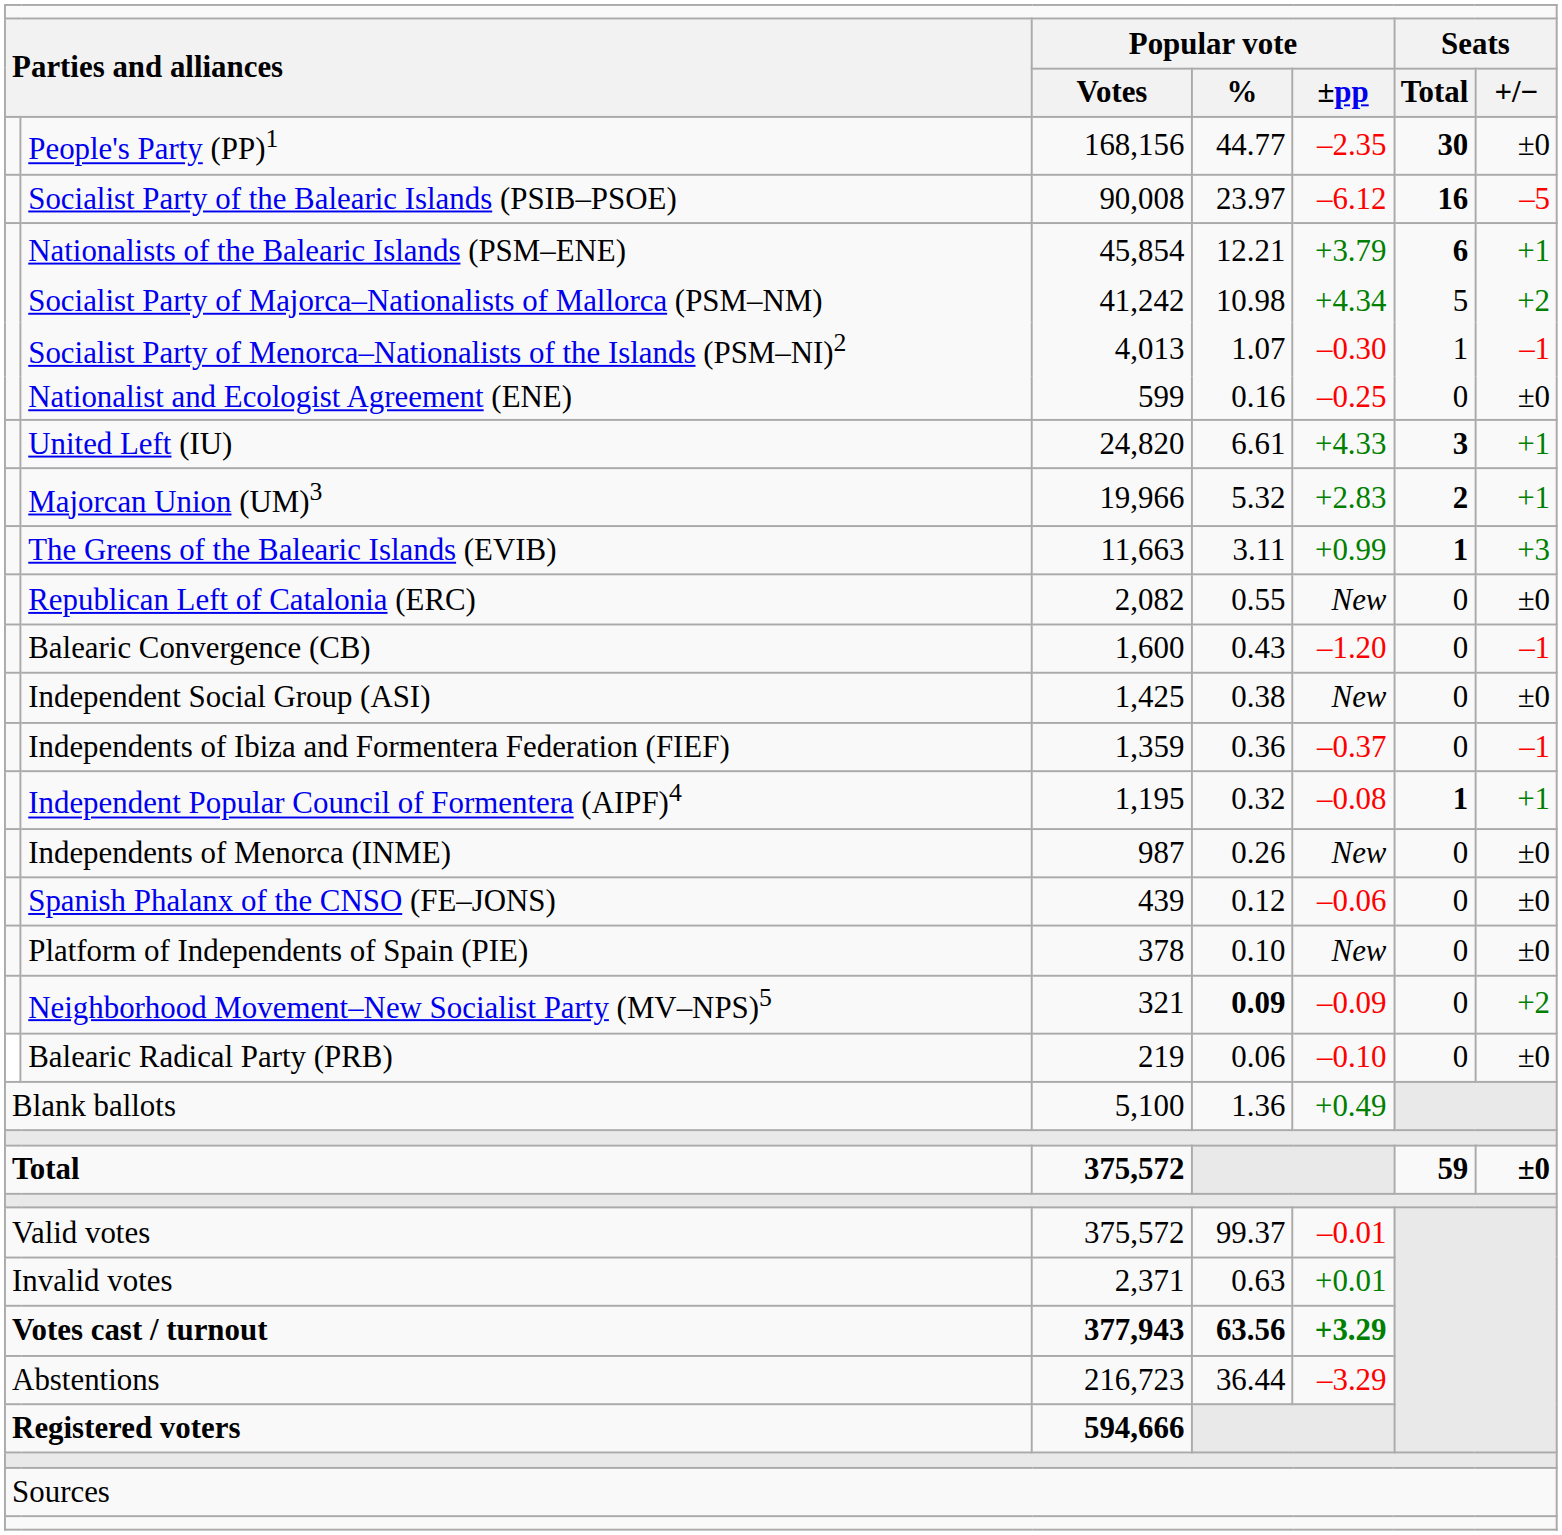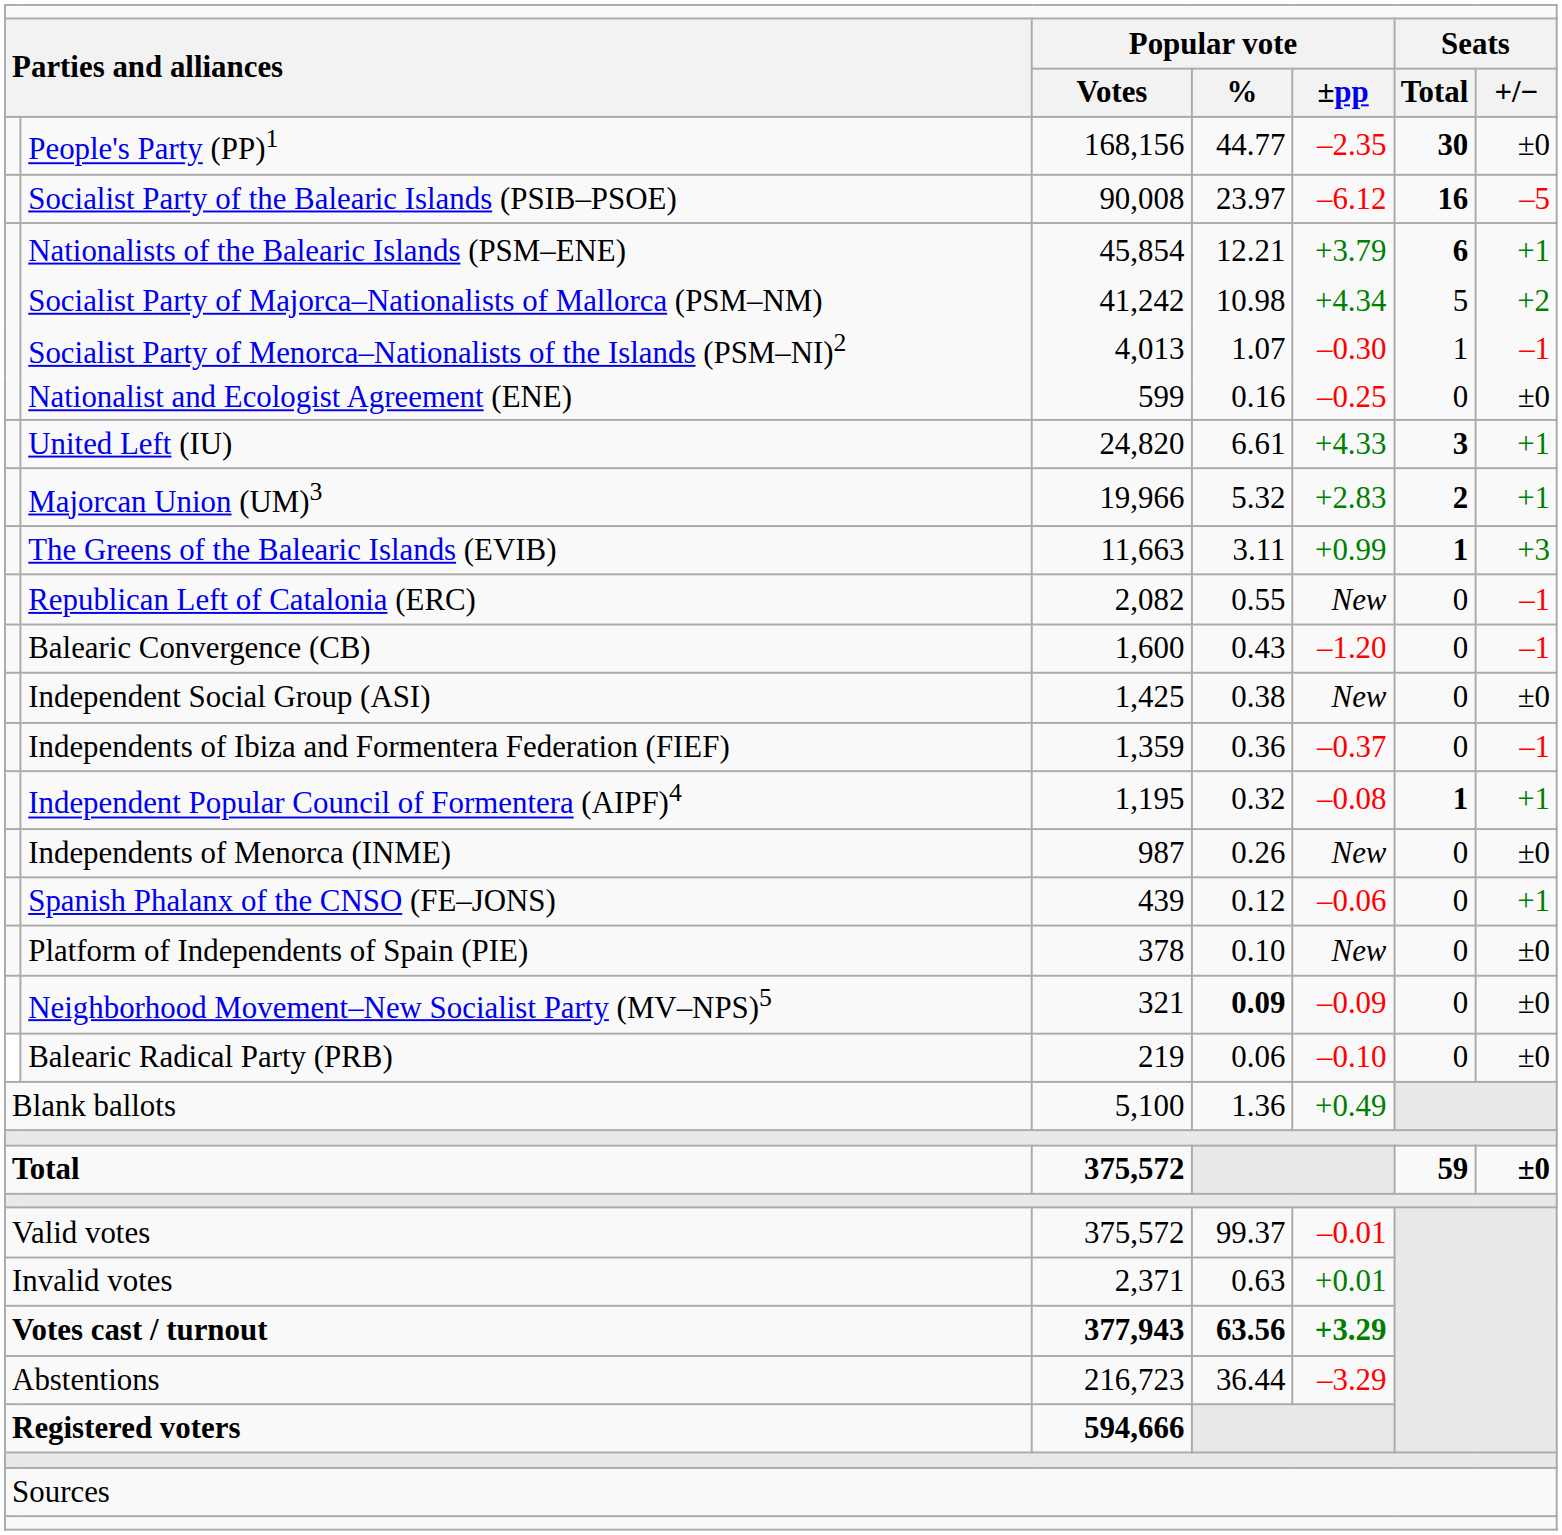(1534, 599) ±0 -> (1535, 599) –1
(1534, 901) ±0 -> (1534, 901) +1
(1534, 1003) +2 -> (1534, 1003) ±0
